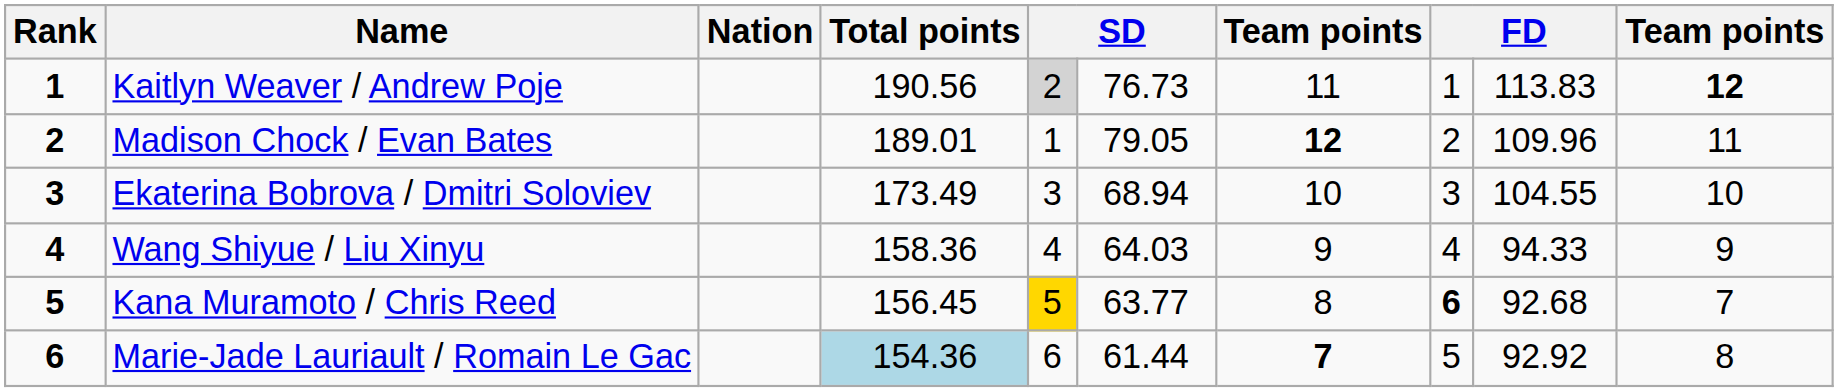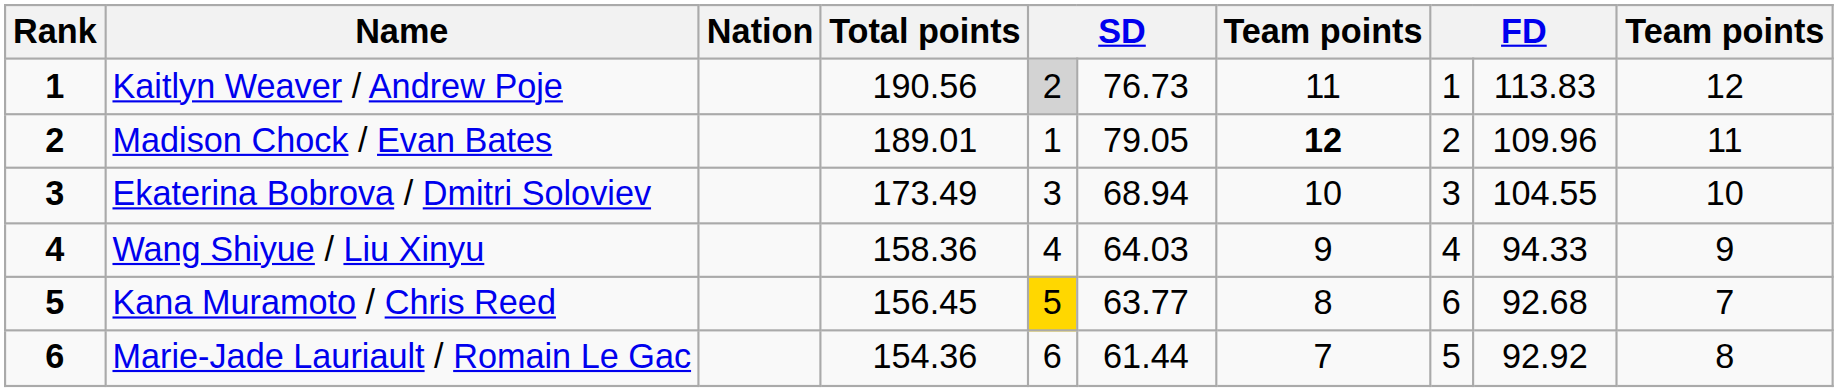(1725, 85) bold -> (1725, 85) normal
(1451, 303) bold -> (1451, 303) normal
(925, 357) lightblue background -> (925, 357) no background
(1323, 357) bold -> (1323, 357) normal
